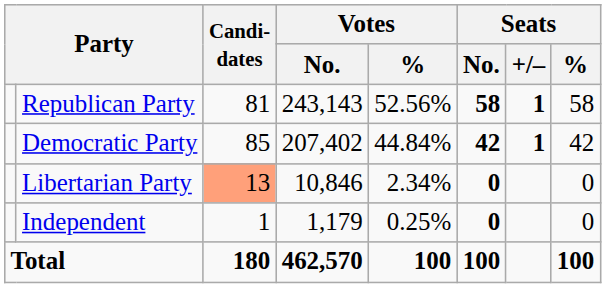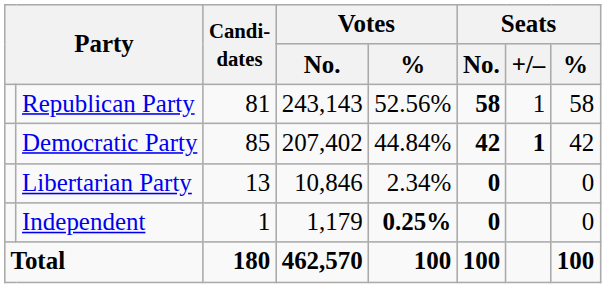(539, 103) bold -> (539, 103) normal
(258, 182) lightsalmon background -> (258, 182) no background
(419, 222) normal -> (417, 222) bold
